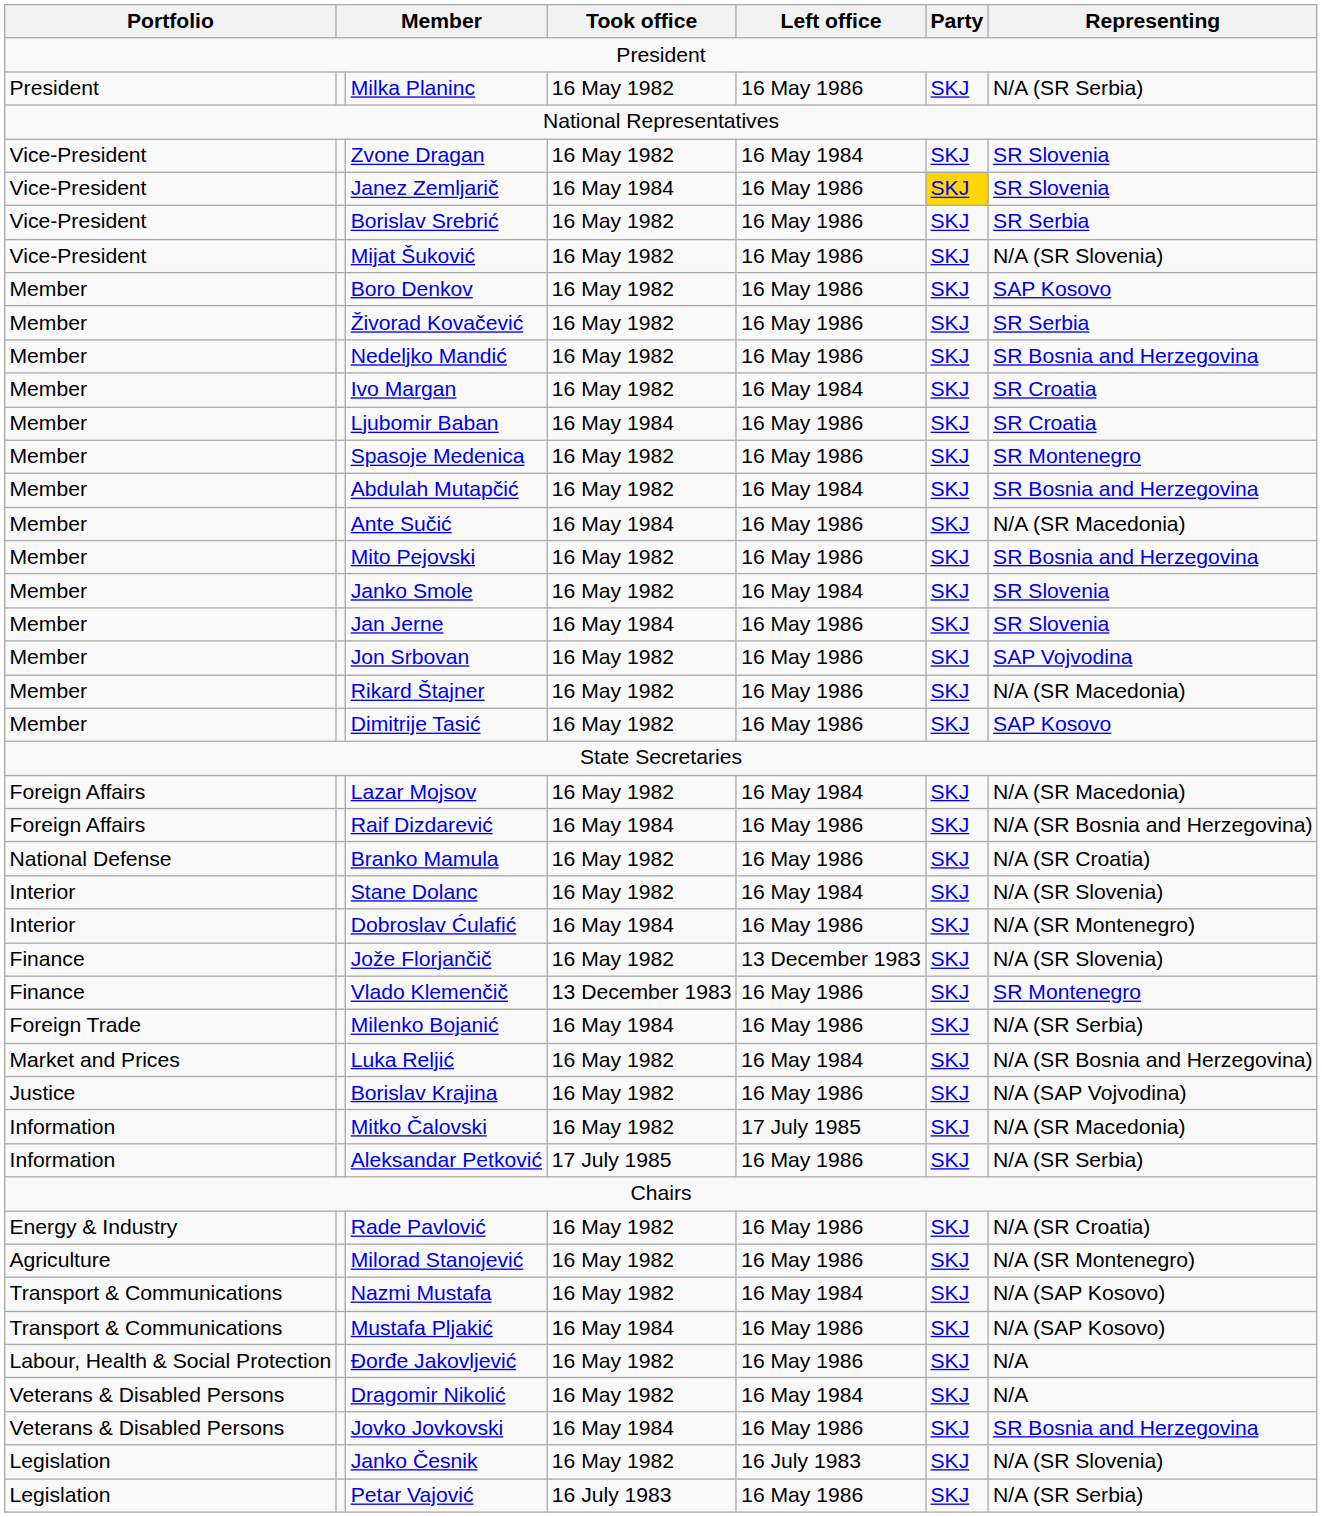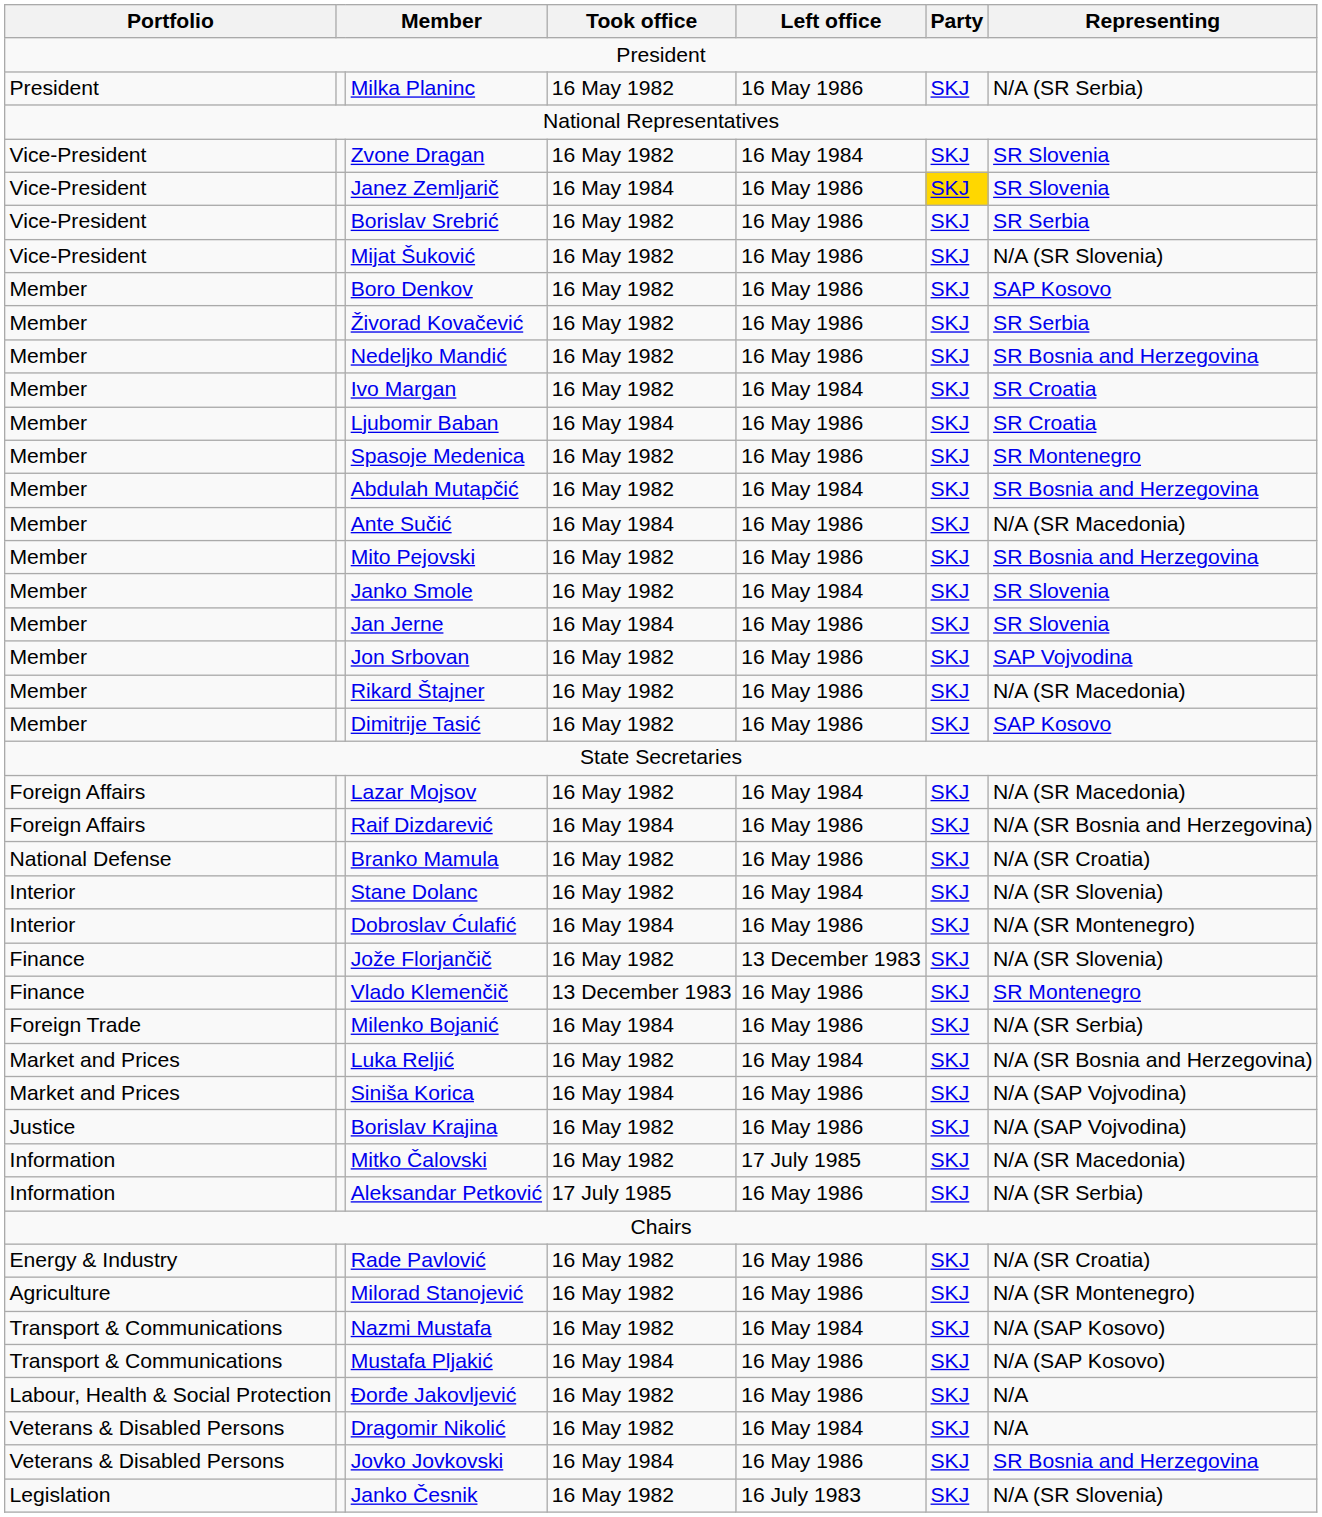+ row: (412, 1093)
- row: (412, 1495)
